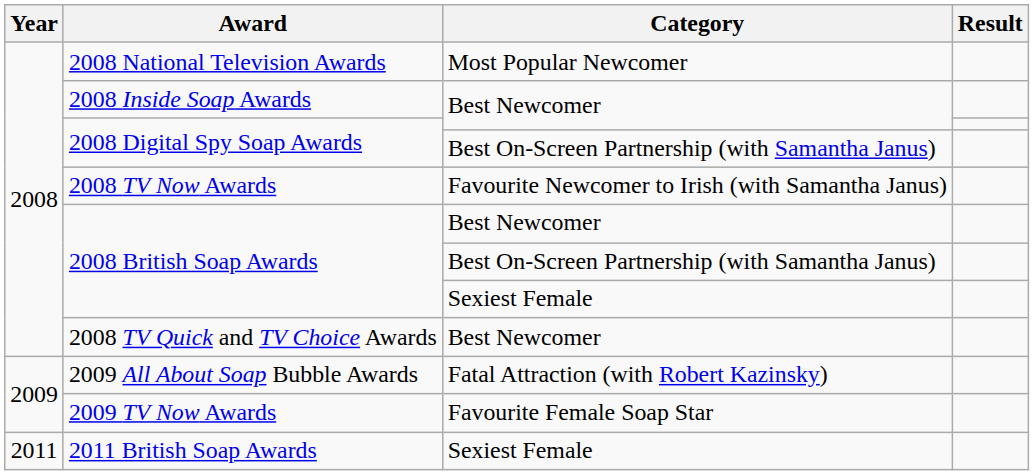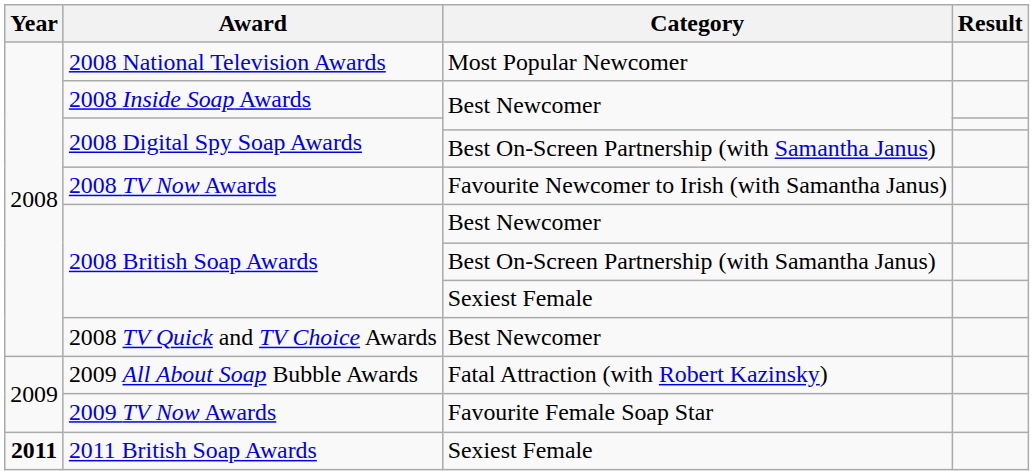(34, 450) normal -> (34, 450) bold
